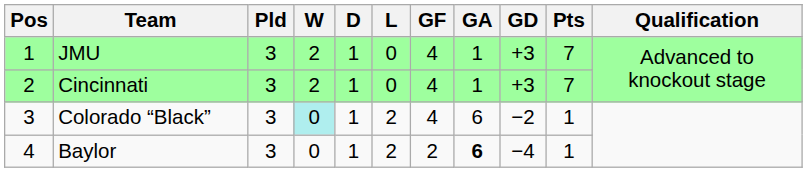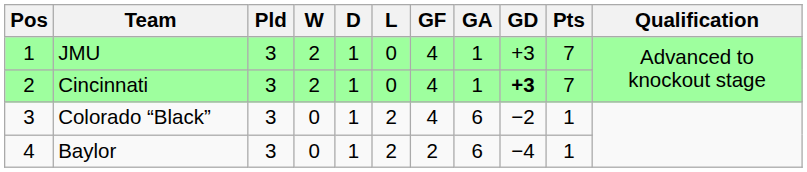(523, 85) normal -> (523, 85) bold
(314, 118) paleturquoise background -> (314, 118) no background
(477, 150) bold -> (477, 150) normal
